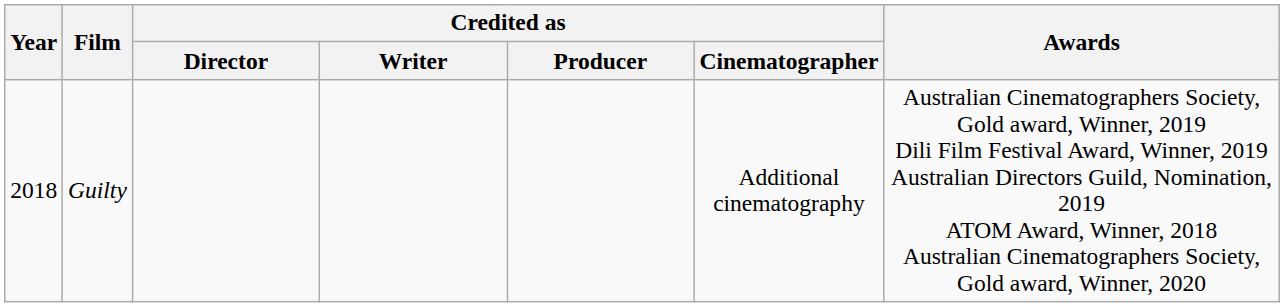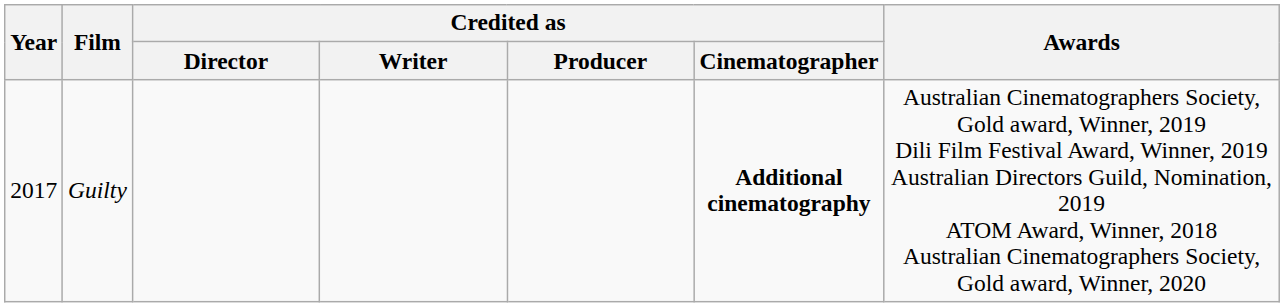(34, 190) 2018 -> (34, 190) 2017
(789, 190) normal -> (789, 190) bold
